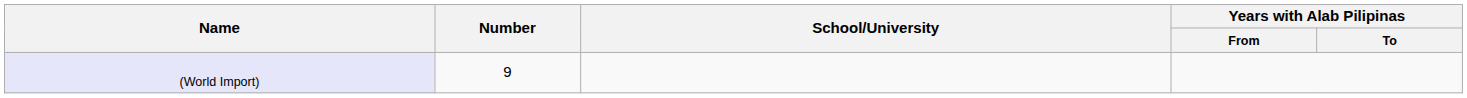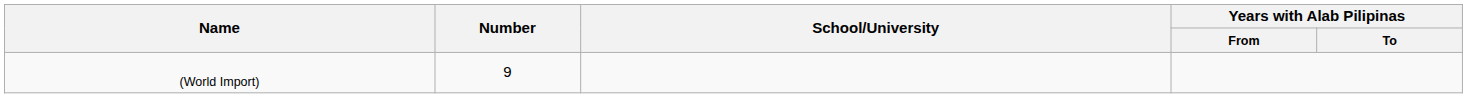(219, 81) lavender background -> (219, 81) no background
